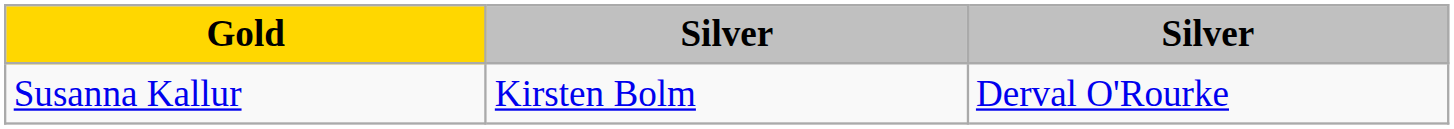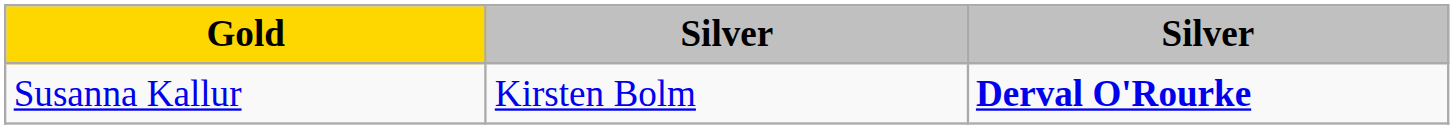(1102, 92) normal -> (1114, 92) bold
